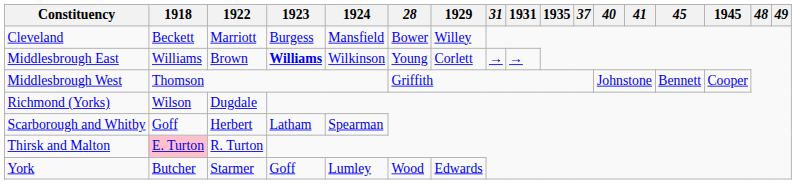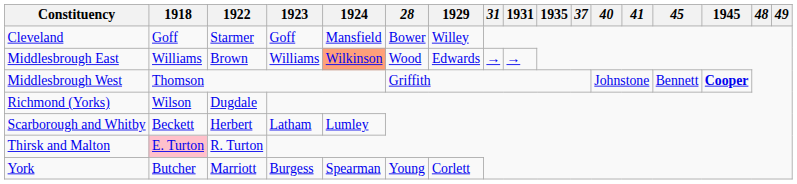(173, 37) Beckett -> (165, 37) Goff
(233, 37) Marriott -> (232, 37) Starmer
(292, 37) Burgess -> (282, 37) Goff
(296, 59) bold -> (294, 59) normal
(357, 59) no background -> (354, 59) lightsalmon background
(410, 59) Young -> (405, 59) Wood
(454, 59) Corlett -> (456, 59) Edwards
(728, 80) normal -> (727, 80) bold
(165, 124) Goff -> (173, 124) Beckett
(356, 124) Spearman -> (347, 124) Lumley
(232, 168) Starmer -> (233, 168) Marriott
(282, 168) Goff -> (292, 168) Burgess
(350, 168) Lumley -> (353, 168) Spearman
(408, 168) Wood -> (407, 168) Young
(459, 168) Edwards -> (451, 168) Corlett
